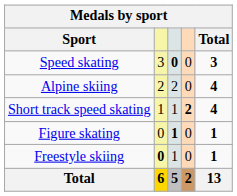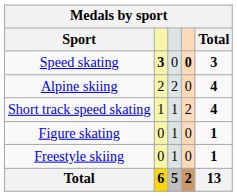(161, 62) normal -> (161, 62) bold
(174, 62) bold -> (174, 62) normal
(188, 62) normal -> (188, 62) bold
(188, 109) bold -> (188, 109) normal
(174, 132) bold -> (174, 132) normal
(161, 156) bold -> (161, 156) normal
